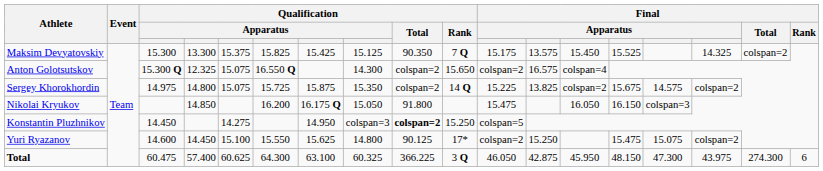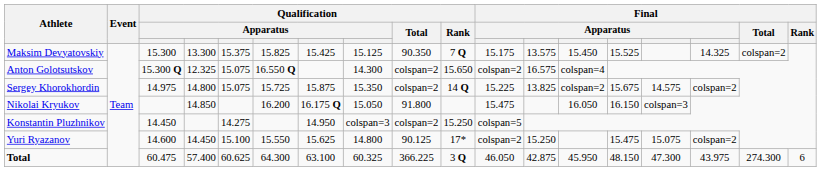(417, 122) bold -> (416, 122) normal
